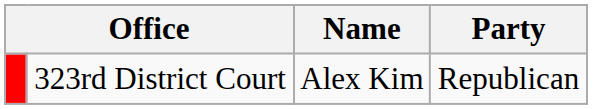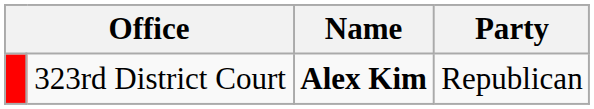(362, 78) normal -> (364, 78) bold
